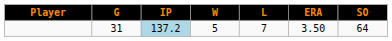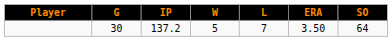(116, 29) 31 -> (116, 29) 30
(166, 29) lightblue background -> (166, 29) no background
